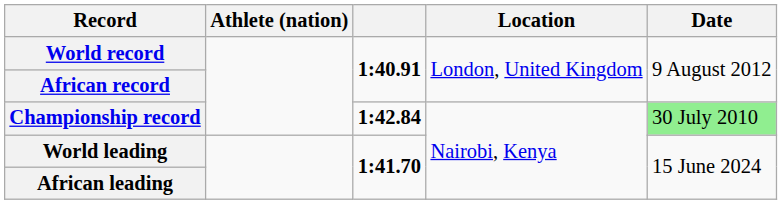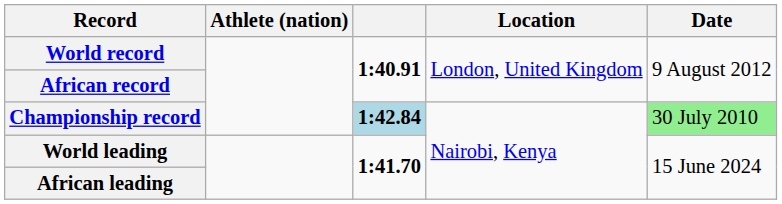(389, 118) no background -> (389, 118) lightblue background
